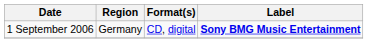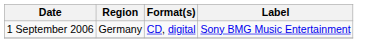(280, 29) bold -> (276, 29) normal
